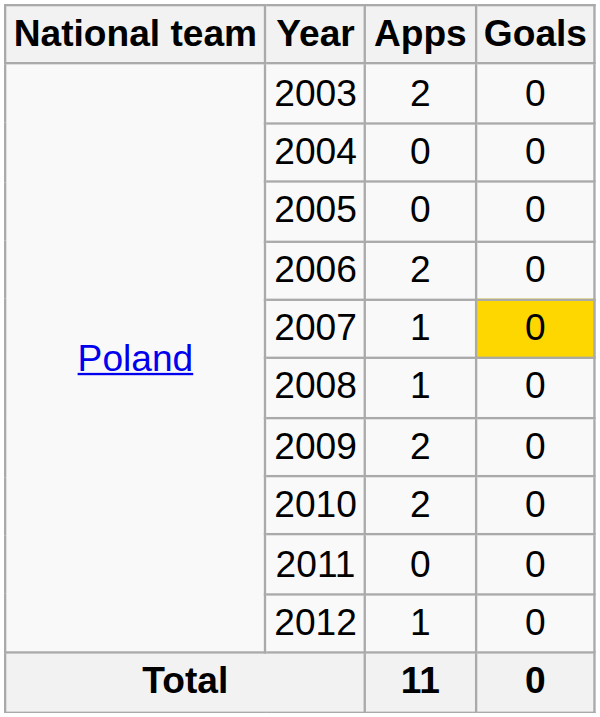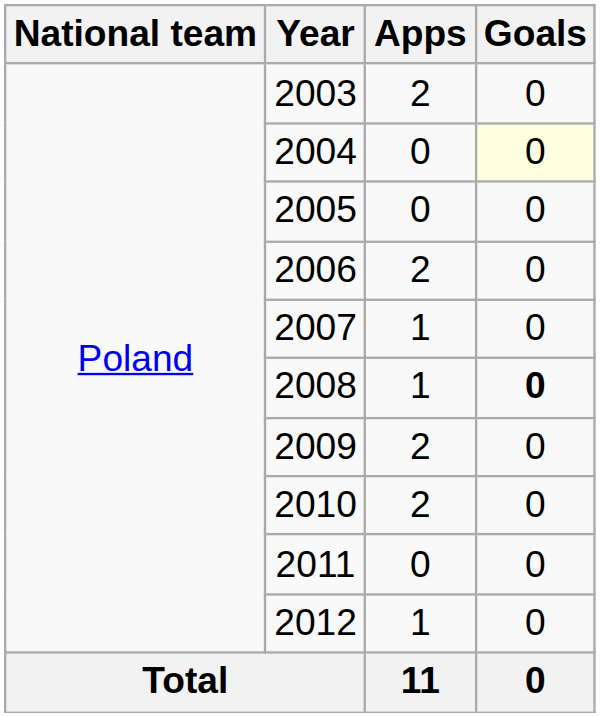(535, 151) no background -> (535, 151) lightyellow background
(535, 328) gold background -> (535, 328) no background
(535, 387) normal -> (535, 387) bold
